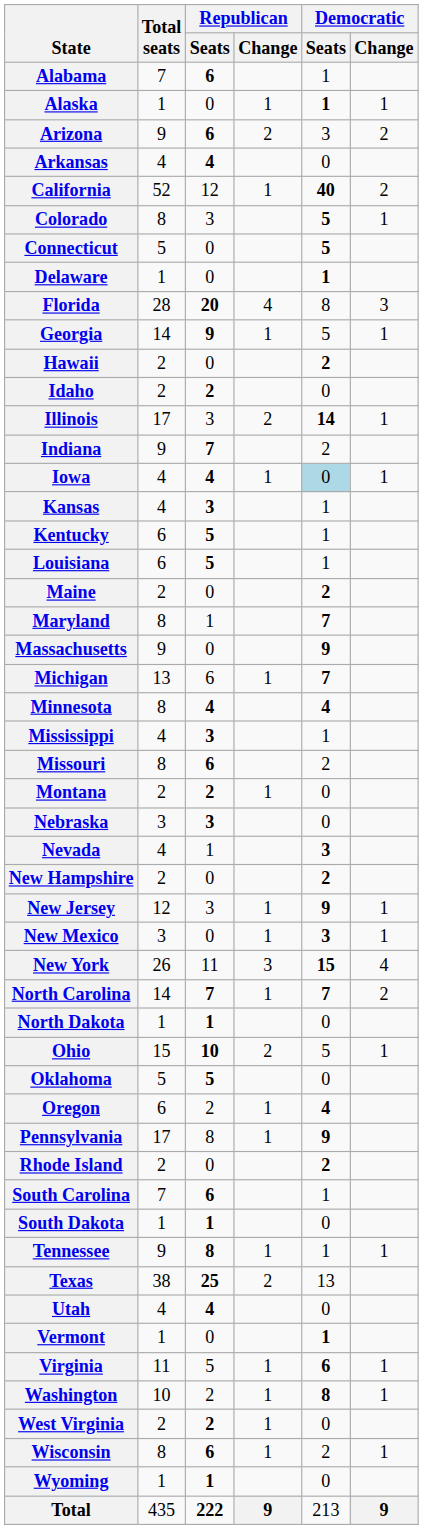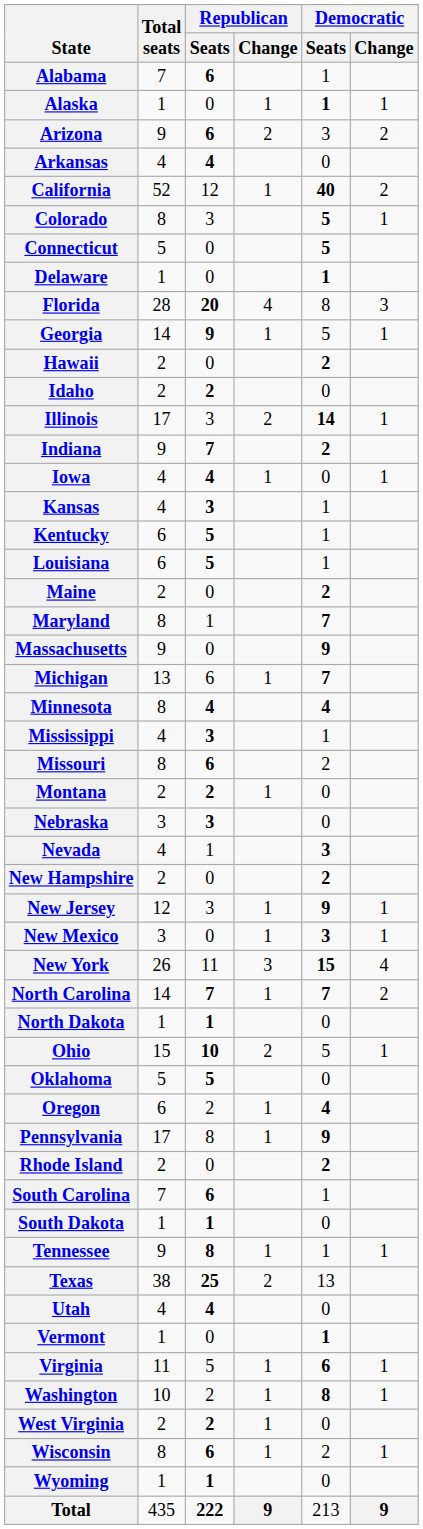(326, 448) normal -> (326, 448) bold
(326, 477) lightblue background -> (326, 477) no background
